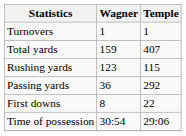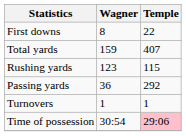rows swapped: (34, 103) <-> (30, 31)
(156, 121) no background -> (156, 121) pink background
